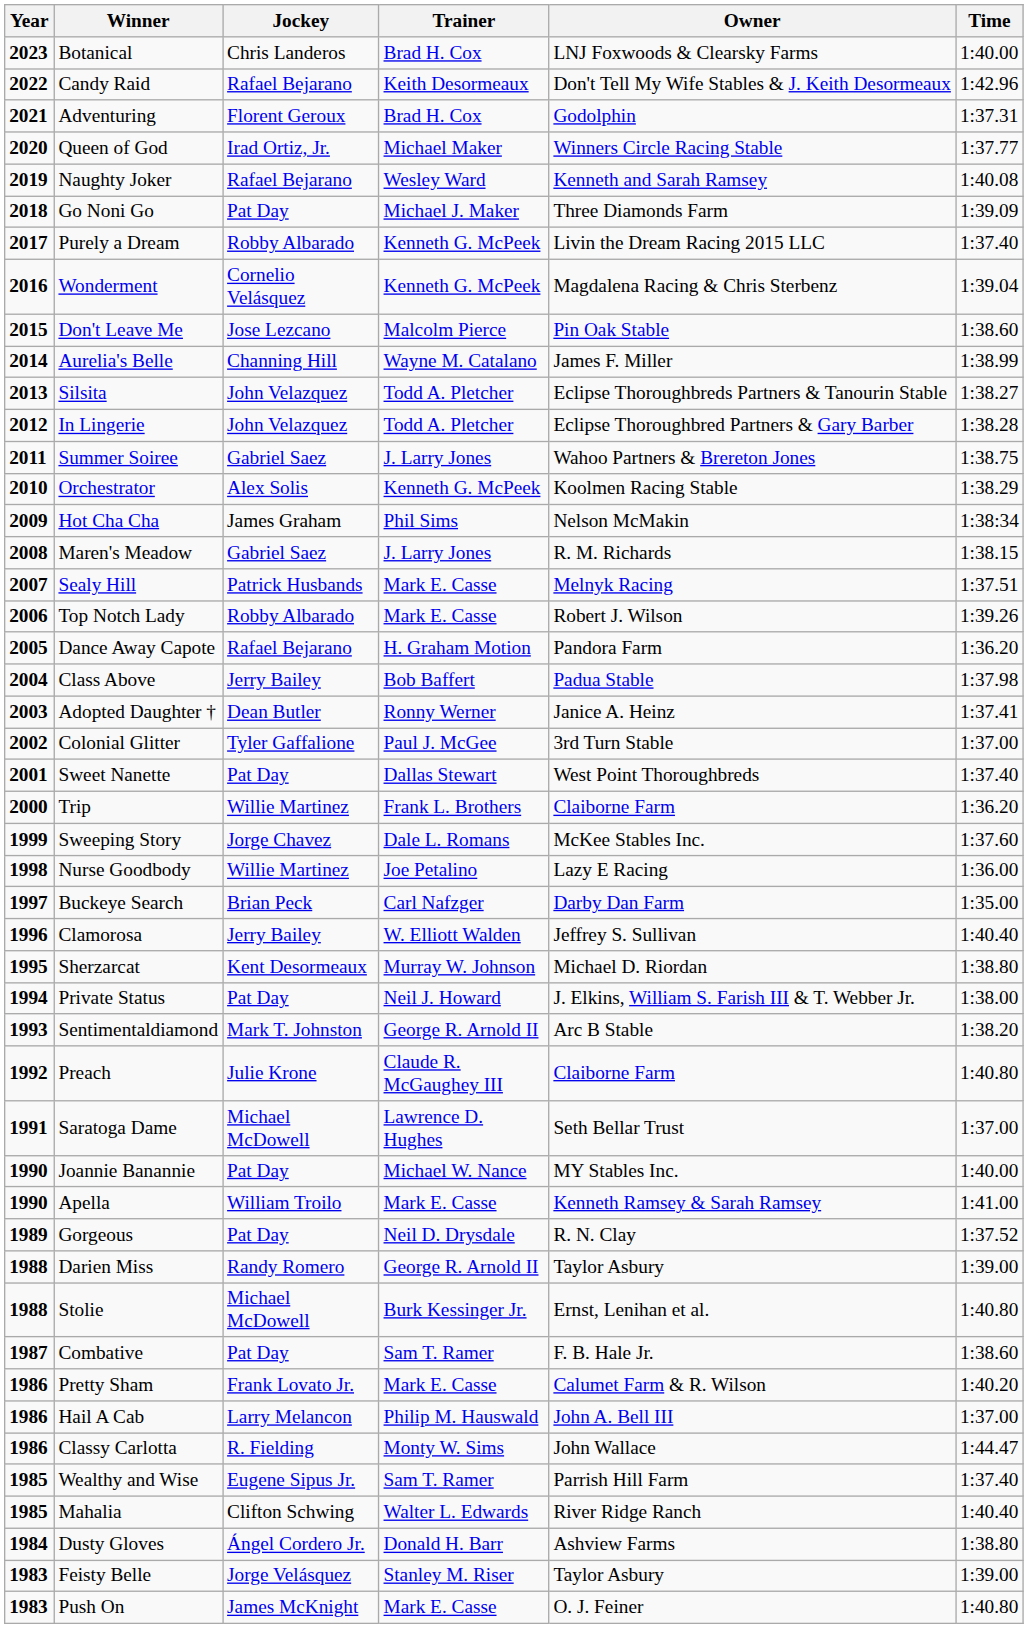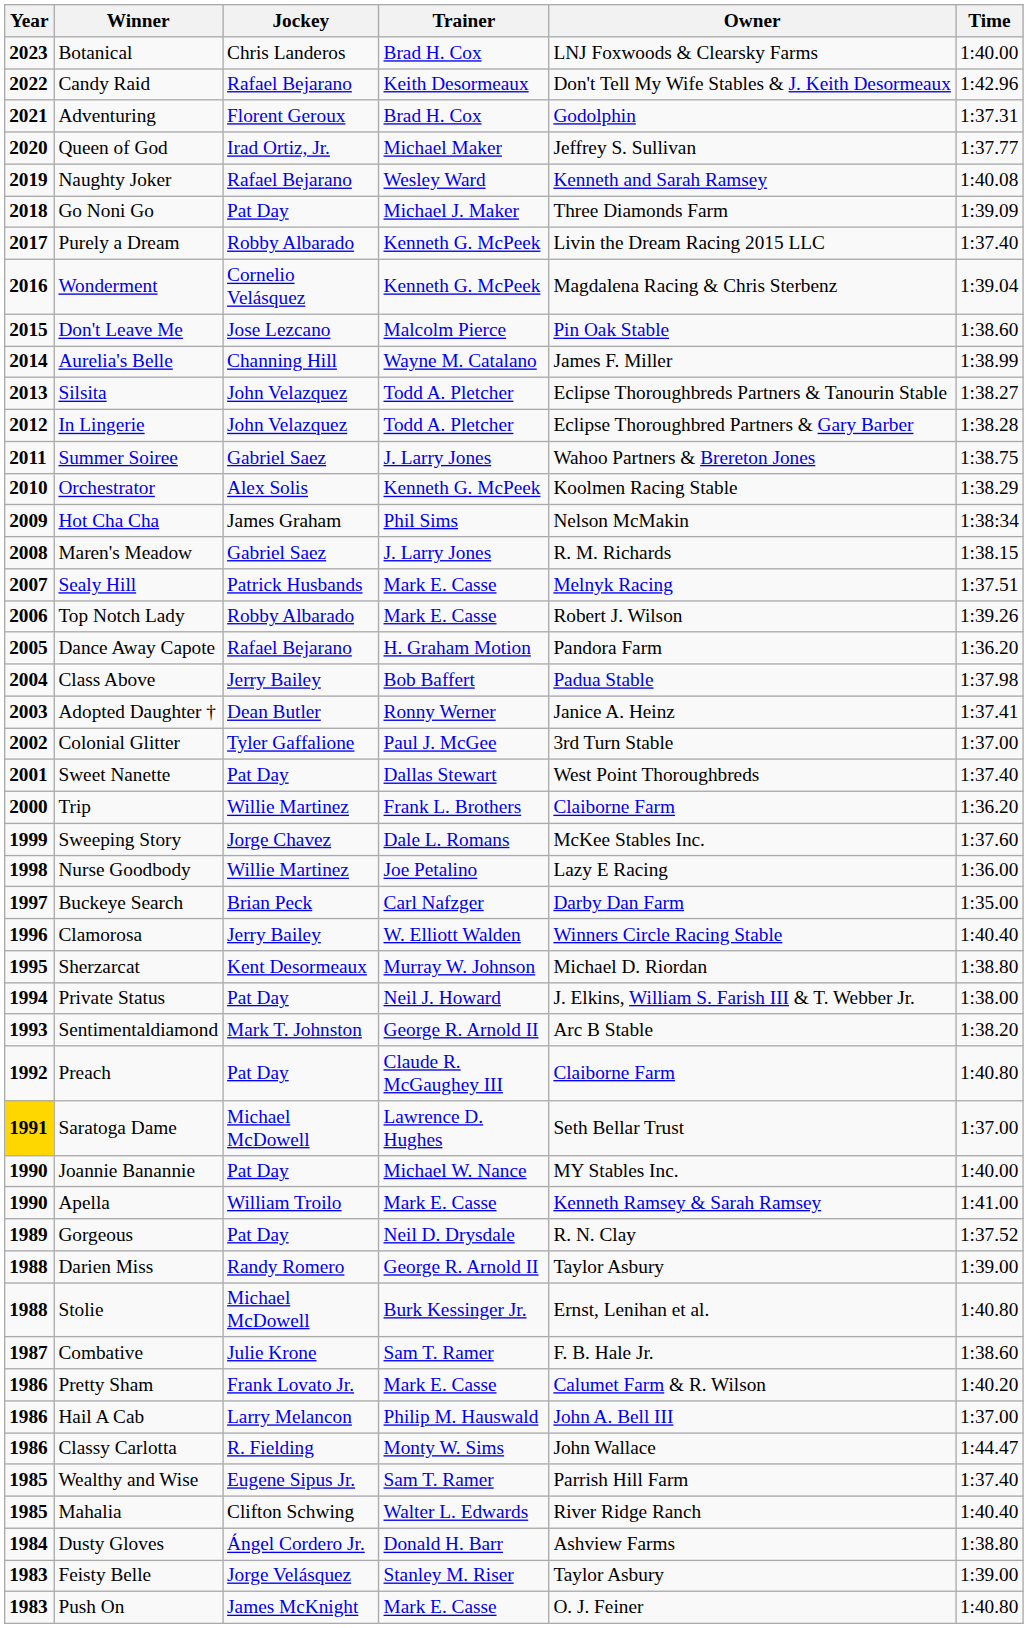(668, 148) Winners Circle Racing Stable -> (625, 148) Jeffrey S. Sullivan
(625, 934) Jeffrey S. Sullivan -> (668, 934) Winners Circle Racing Stable
(272, 1073) Julie Krone -> (258, 1073) Pat Day
(28, 1127) no background -> (28, 1127) gold background
(258, 1353) Pat Day -> (272, 1353) Julie Krone
